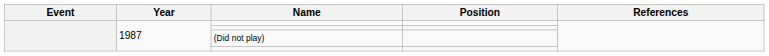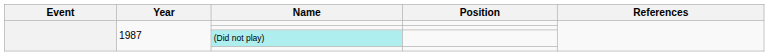(239, 38) no background -> (239, 38) paleturquoise background
